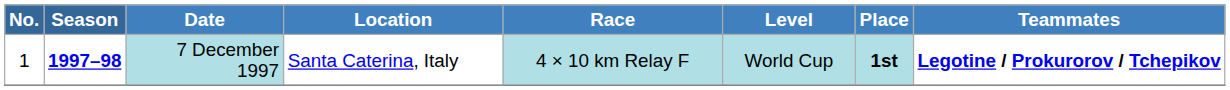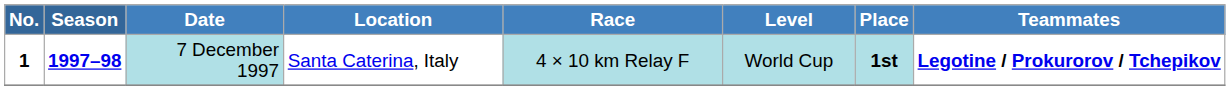(24, 60) normal -> (24, 60) bold
